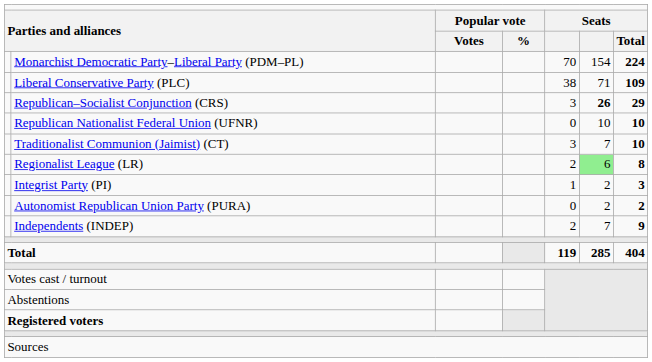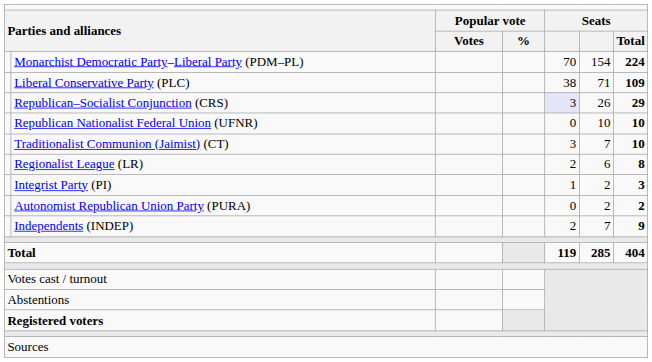(573, 102) no background -> (573, 102) lavender background
(604, 102) bold -> (604, 102) normal
(607, 164) lightgreen background -> (607, 164) no background
